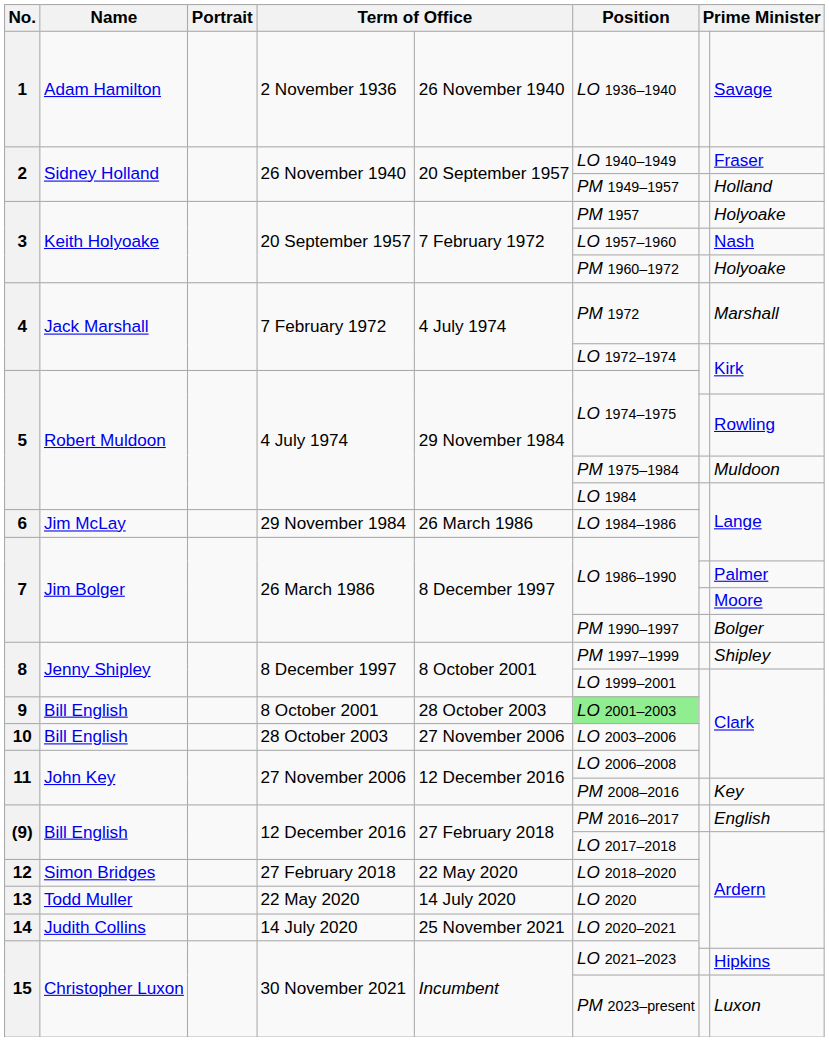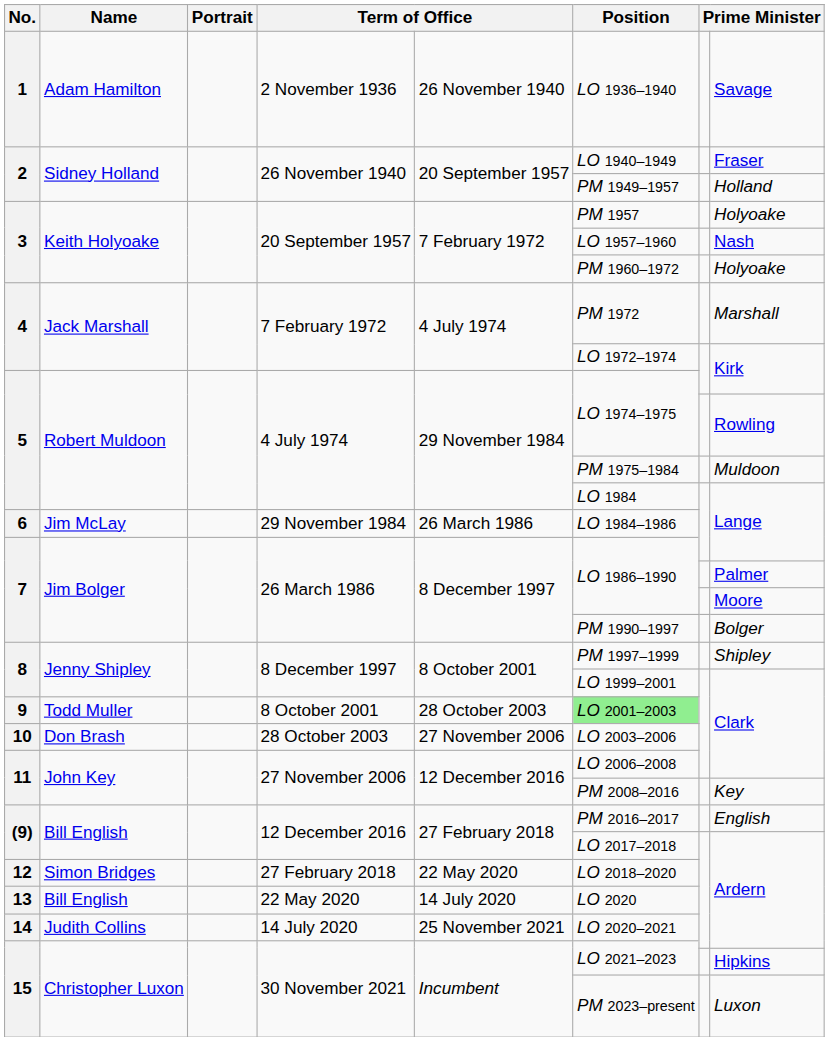(86, 709) Bill English -> (88, 709) Todd Muller
(86, 736) Bill English -> (84, 736) Don Brash
(88, 899) Todd Muller -> (86, 899) Bill English
